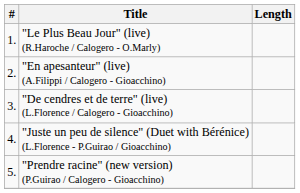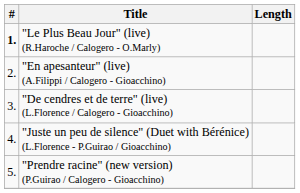(12, 40) normal -> (12, 40) bold
